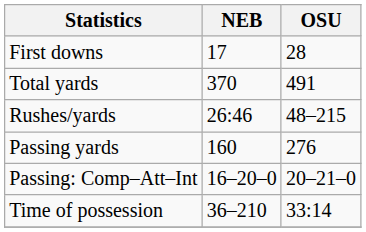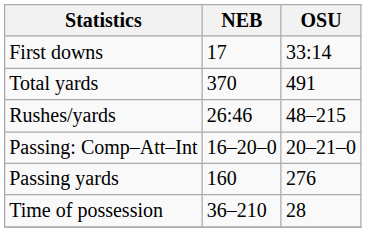(296, 52) 28 -> (309, 52) 33:14
rows swapped: (64, 147) <-> (103, 178)
(309, 210) 33:14 -> (296, 210) 28
